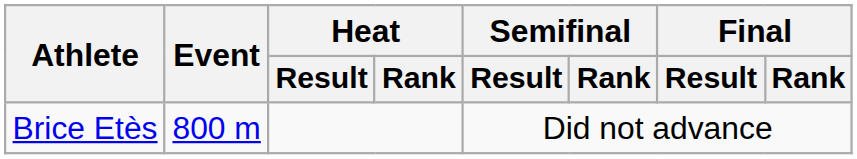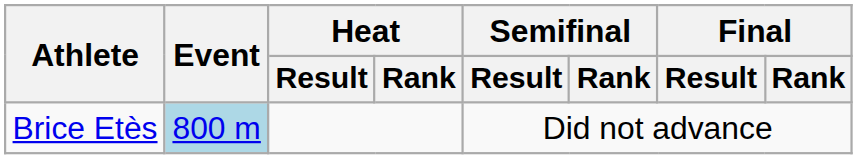(217, 128) no background -> (217, 128) lightblue background
